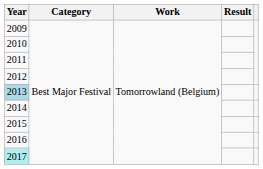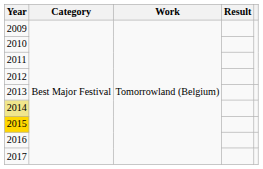(17, 92) lightblue background -> (17, 92) no background
(17, 108) no background -> (17, 108) khaki background
(17, 124) no background -> (17, 124) gold background
(17, 156) paleturquoise background -> (17, 156) no background
